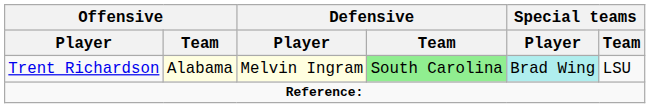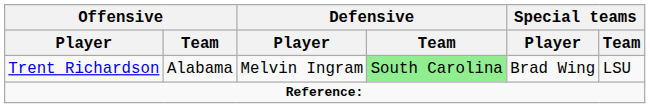(200, 69) lightyellow background -> (200, 69) no background
(302, 69) lightyellow background -> (302, 69) no background
(553, 69) paleturquoise background -> (553, 69) no background
